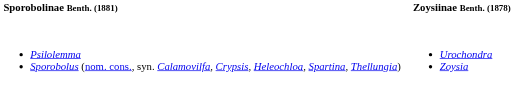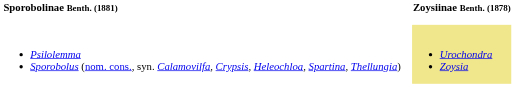(462, 60) no background -> (462, 60) khaki background
